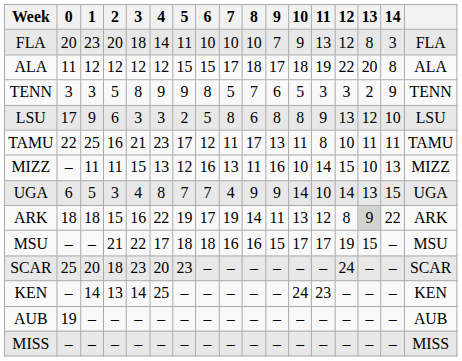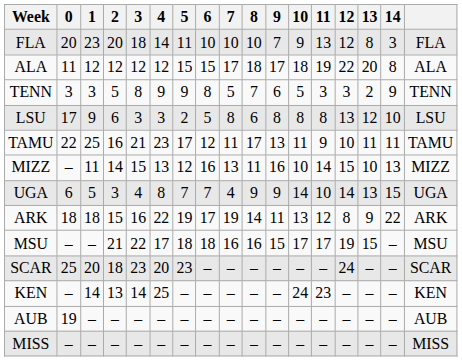(323, 117) 9 -> (323, 117) 8
(323, 142) 8 -> (323, 142) 9
(115, 167) 11 -> (115, 167) 14
(370, 218) lightgrey background -> (370, 218) no background
